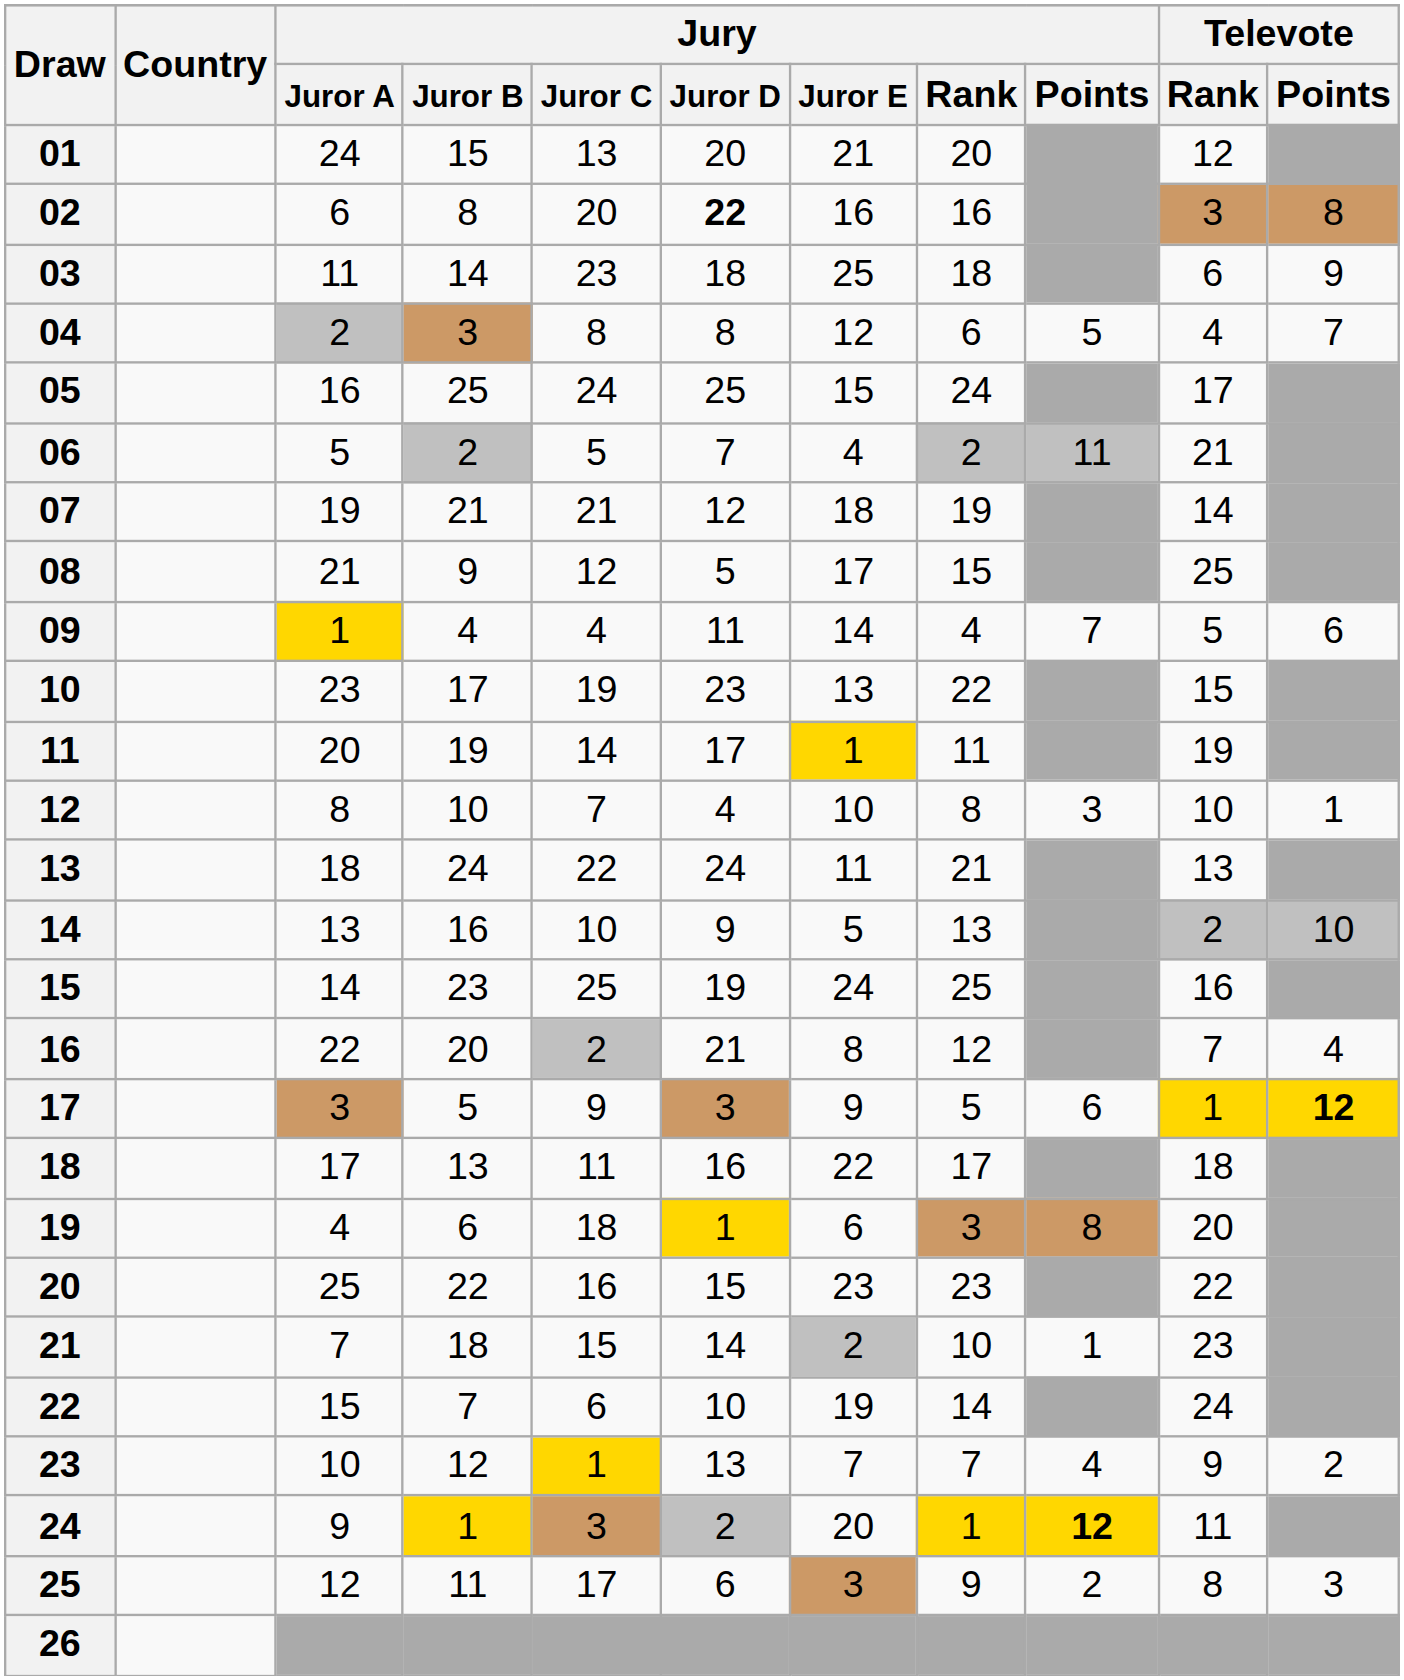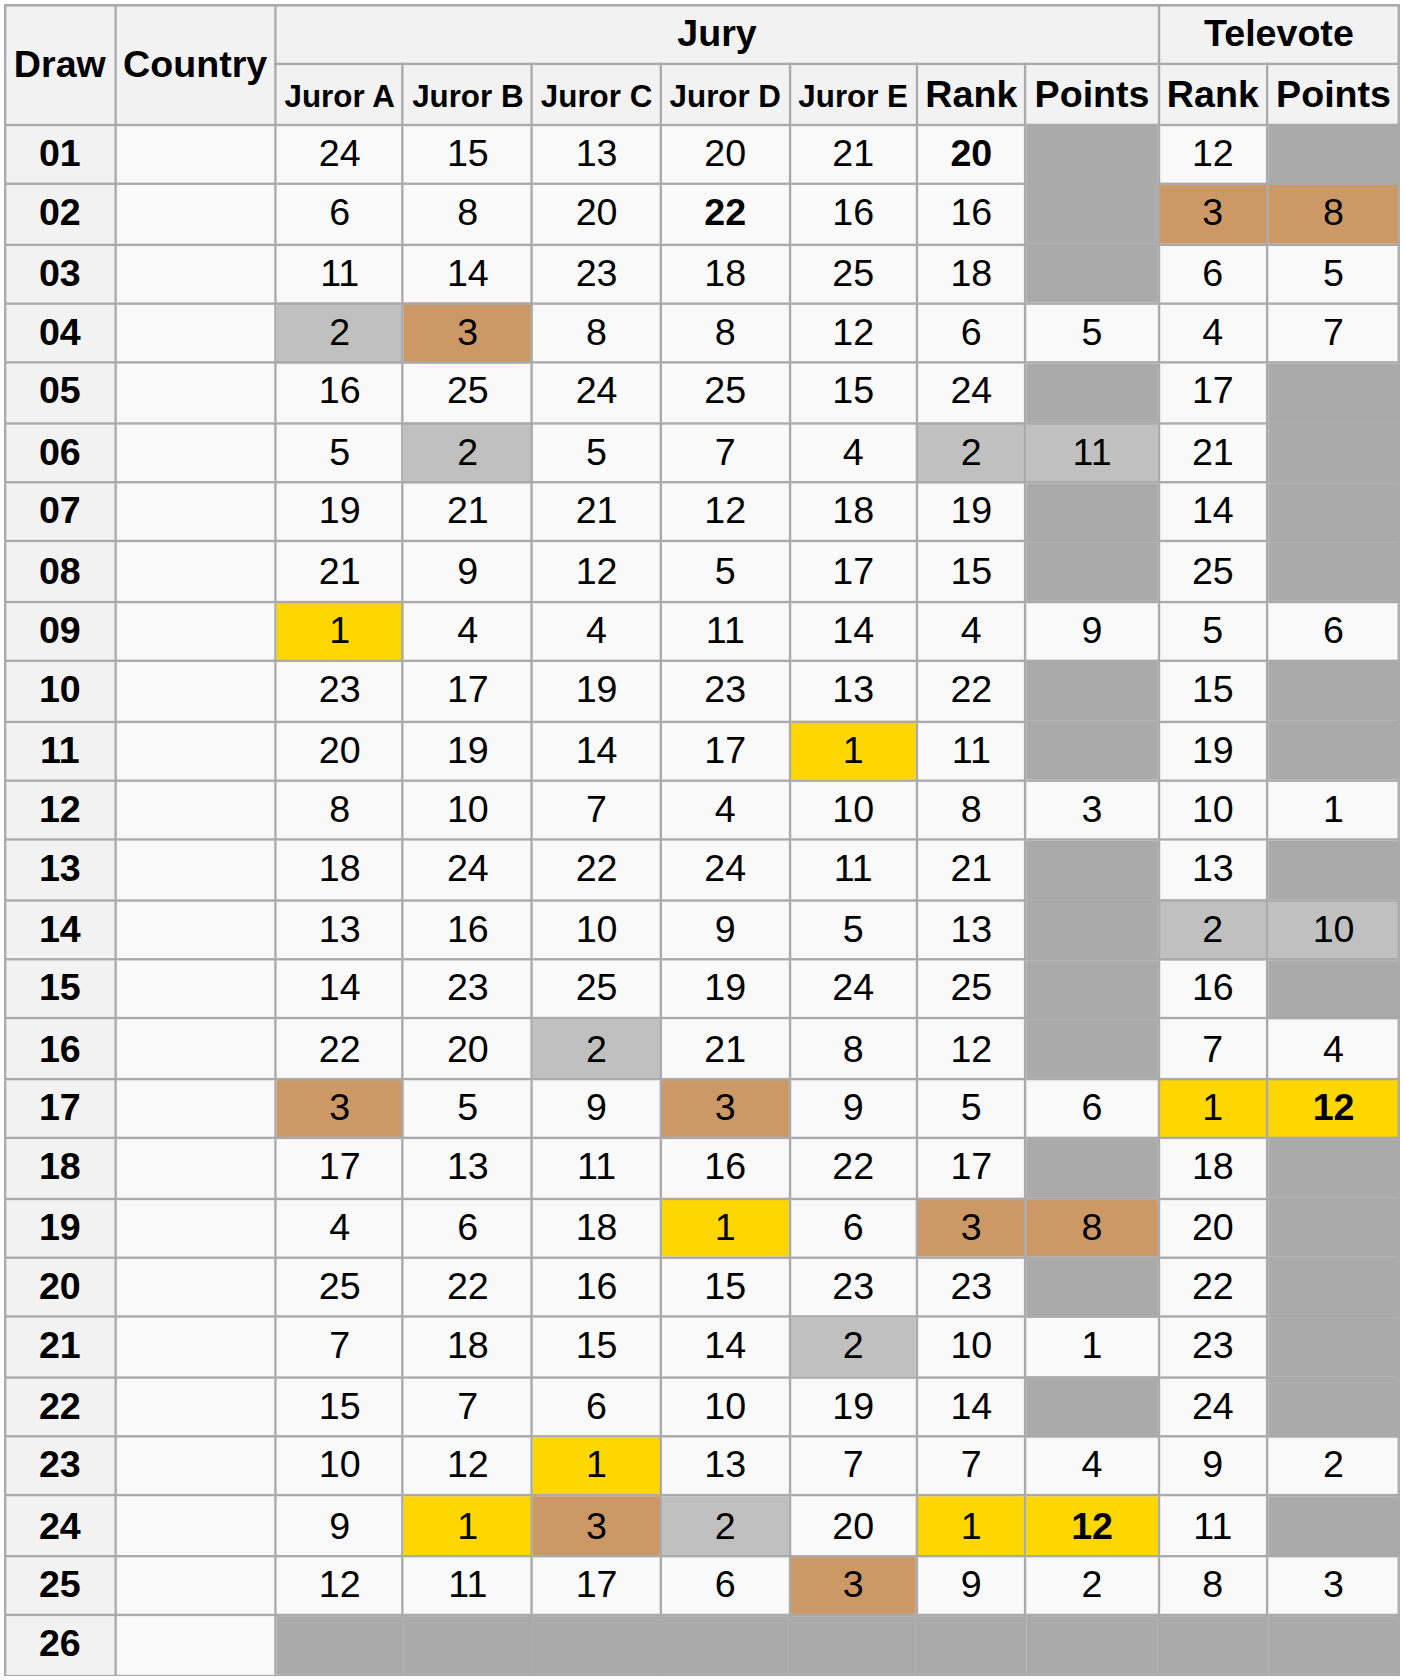(971, 153) normal -> (971, 153) bold
(1334, 272) 9 -> (1334, 272) 5
(1092, 630) 7 -> (1092, 630) 9
